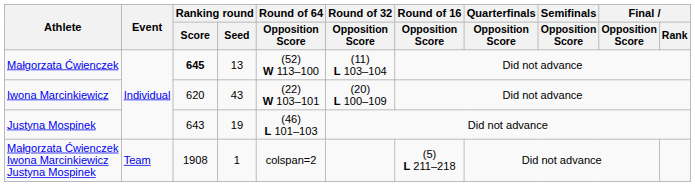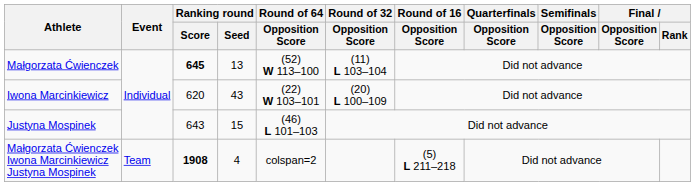(237, 125) 19 -> (237, 125) 15
(195, 161) normal -> (195, 161) bold
(237, 161) 1 -> (237, 161) 4
